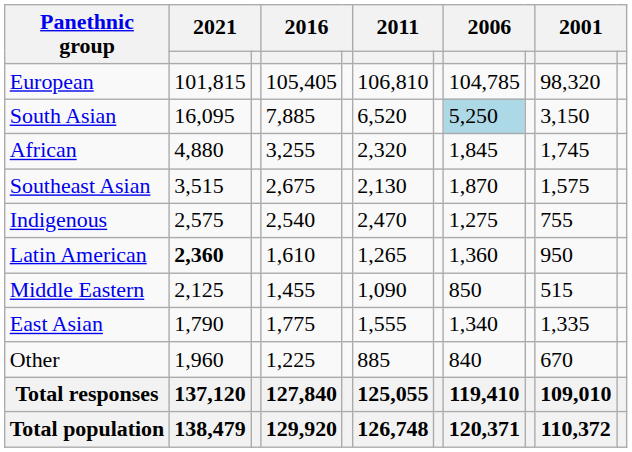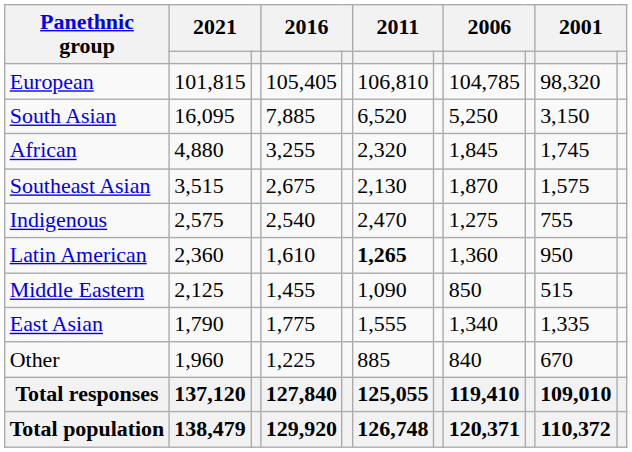(473, 116) lightblue background -> (473, 116) no background
(199, 255) bold -> (199, 255) normal
(382, 255) normal -> (382, 255) bold
